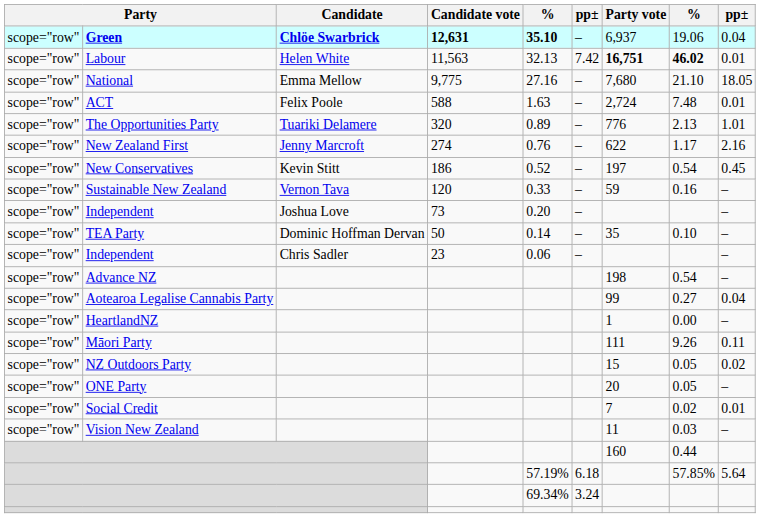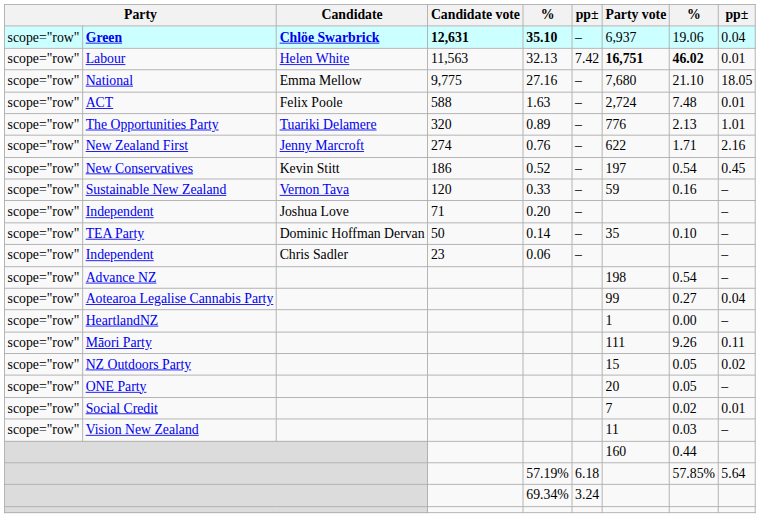(685, 146) 1.17 -> (685, 146) 1.71
(438, 211) 73 -> (438, 211) 71
